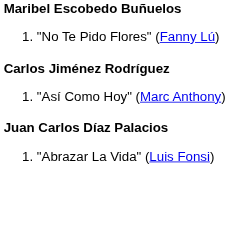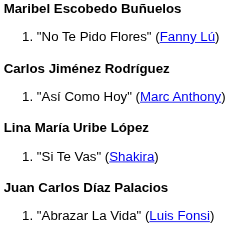+ row: (115, 142)
